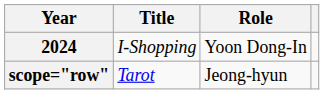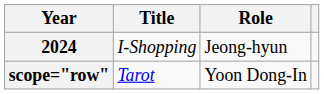(256, 46) Yoon Dong-In -> (246, 46) Jeong-hyun
(246, 74) Jeong-hyun -> (256, 74) Yoon Dong-In
